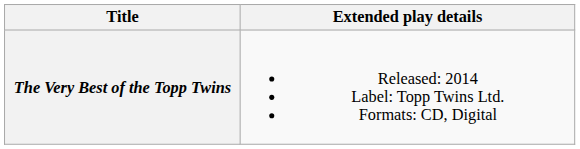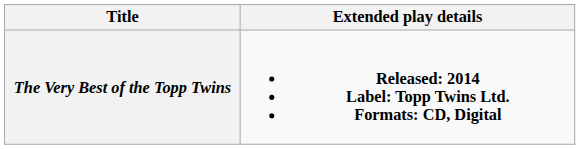(407, 96) normal -> (407, 96) bold
